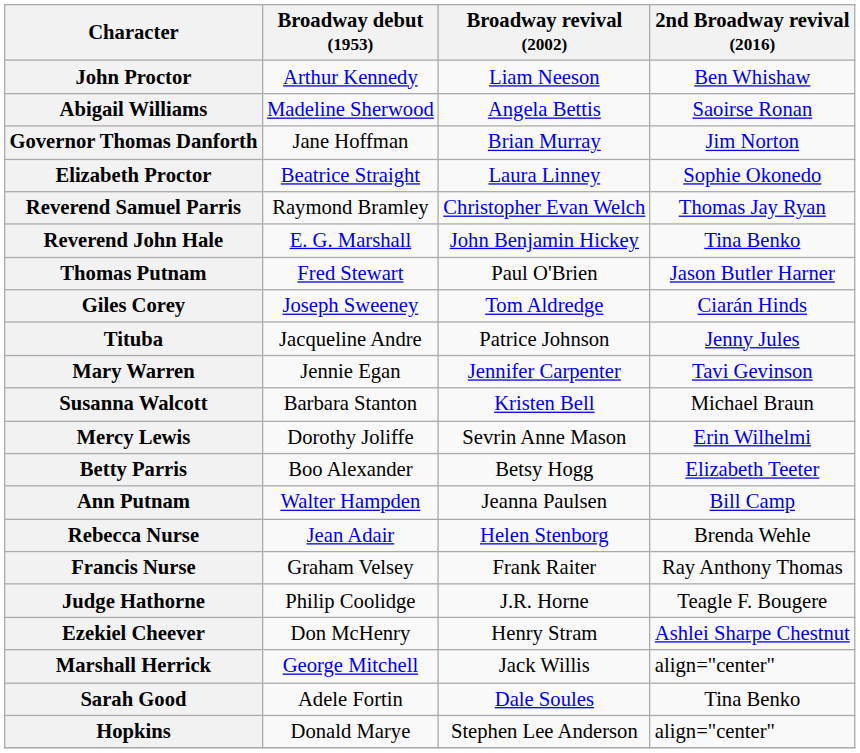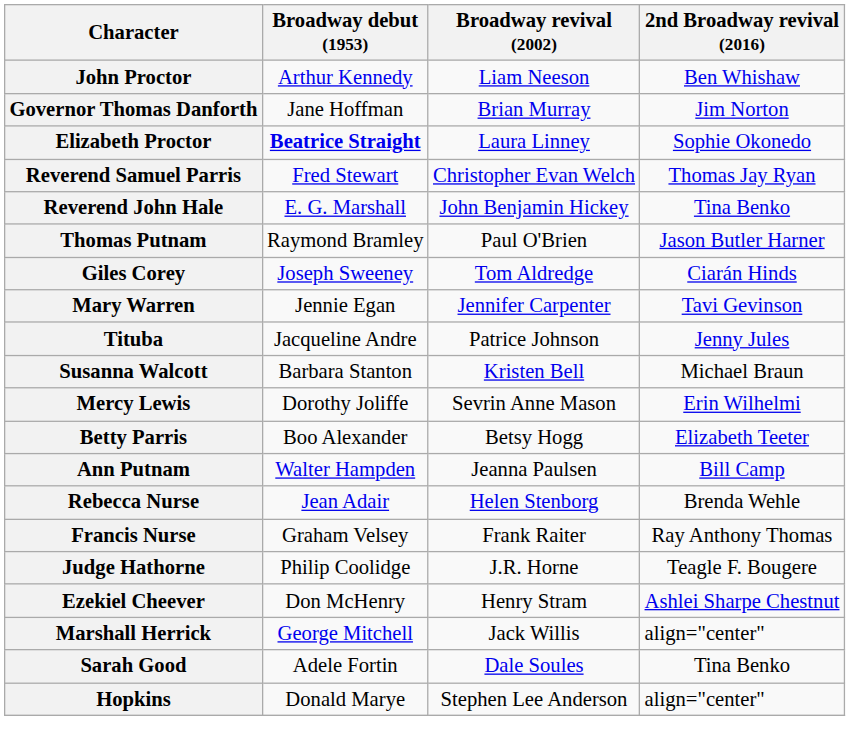- row: (133, 109)
(350, 175) normal -> (345, 142) bold
(350, 207) Raymond Bramley -> (345, 175) Fred Stewart
(350, 273) Fred Stewart -> (345, 240) Raymond Bramley
rows swapped: (133, 371) <-> (133, 338)
